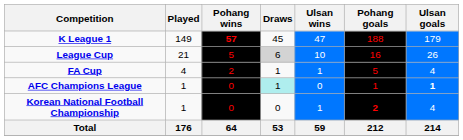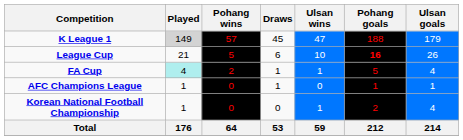(184, 39) no background -> (184, 39) lightgrey background
(231, 39) bold -> (231, 39) normal
(278, 55) lightgrey background -> (278, 55) no background
(375, 55) normal -> (375, 55) bold
(184, 70) no background -> (184, 70) paleturquoise background
(278, 86) paleturquoise background -> (278, 86) no background
(432, 86) bold -> (432, 86) normal
(375, 107) bold -> (375, 107) normal
